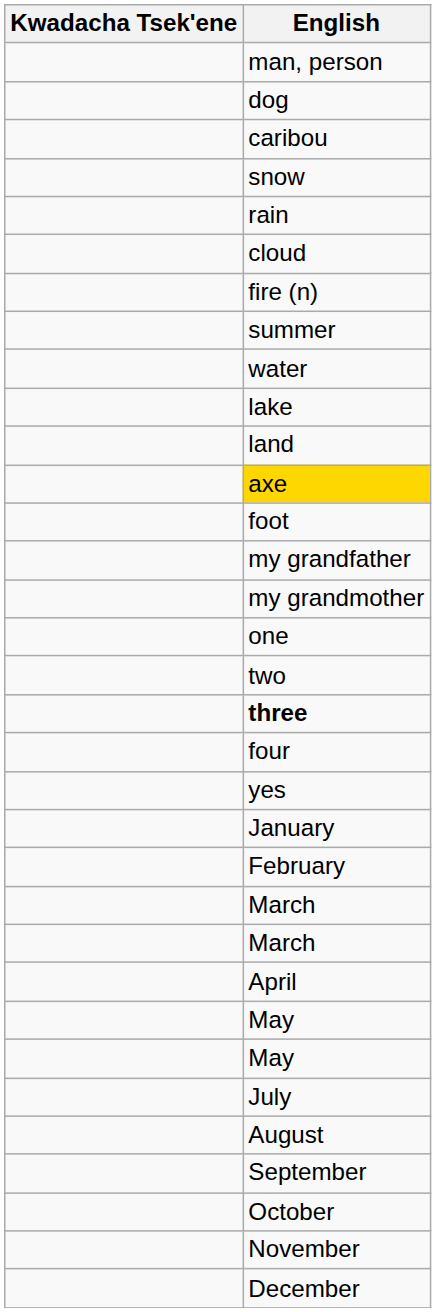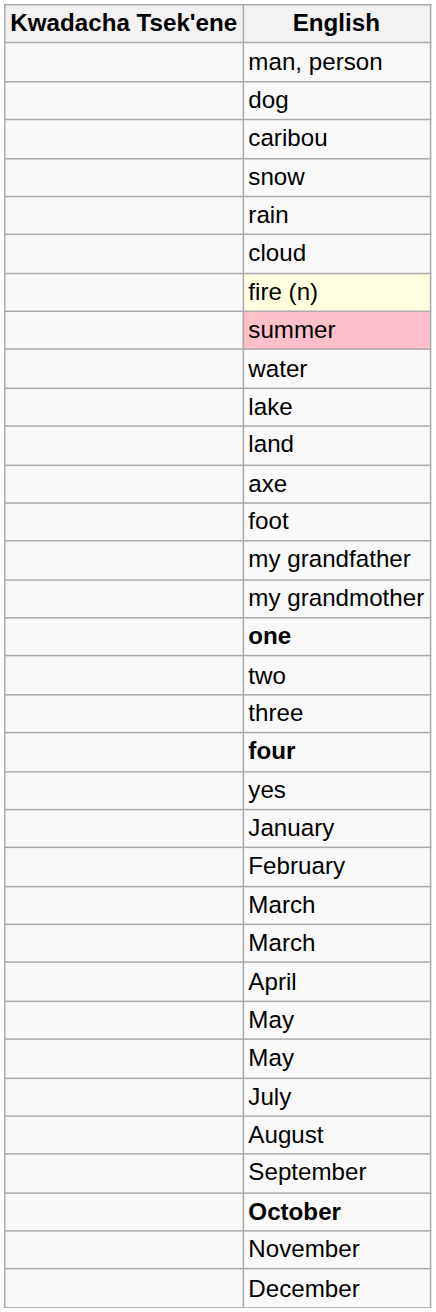(283, 291) no background -> (283, 291) lightyellow background
(292, 330) no background -> (292, 330) pink background
(268, 483) gold background -> (268, 483) no background
(268, 636) normal -> (270, 636) bold
(278, 713) bold -> (276, 713) normal
(269, 751) normal -> (272, 751) bold
(291, 1211) normal -> (295, 1211) bold
